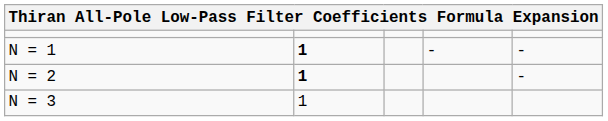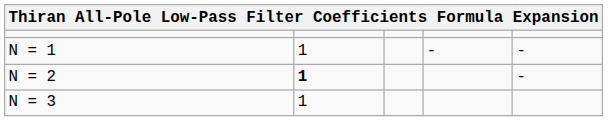(302, 51) bold -> (302, 51) normal
